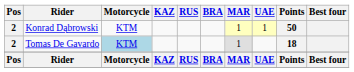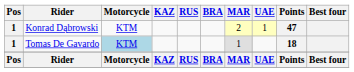(14, 28) 2 -> (14, 28) 1
(239, 28) 1 -> (239, 28) 2
(292, 28) 50 -> (292, 28) 47
(14, 44) 2 -> (14, 44) 1
